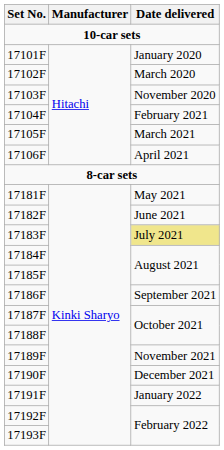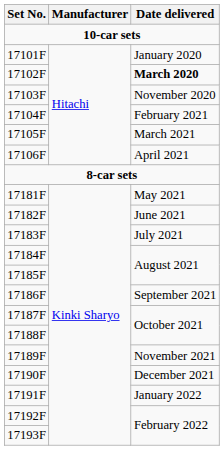(165, 74) normal -> (166, 74) bold
(159, 235) khaki background -> (159, 235) no background
